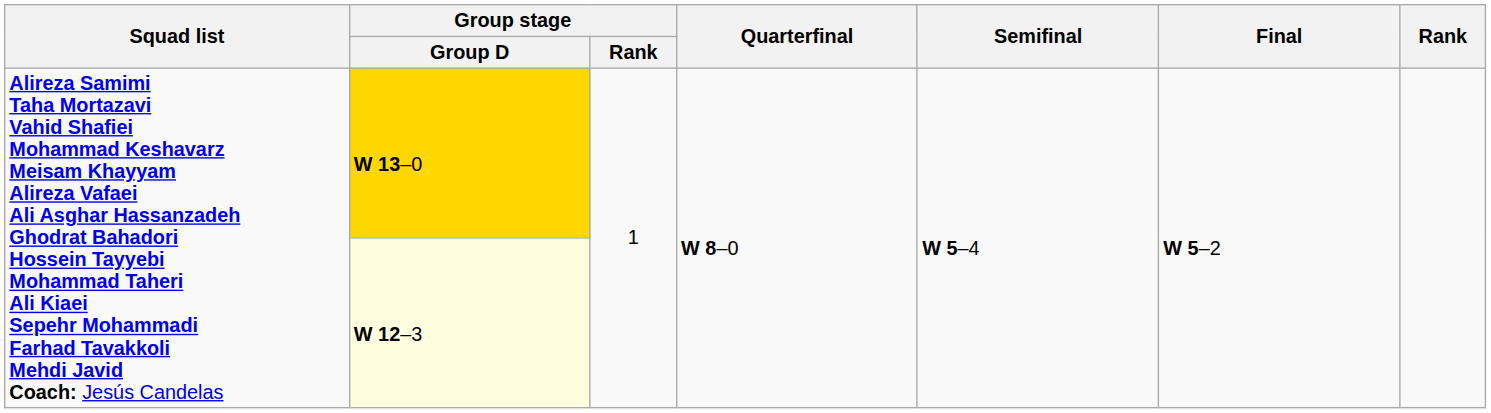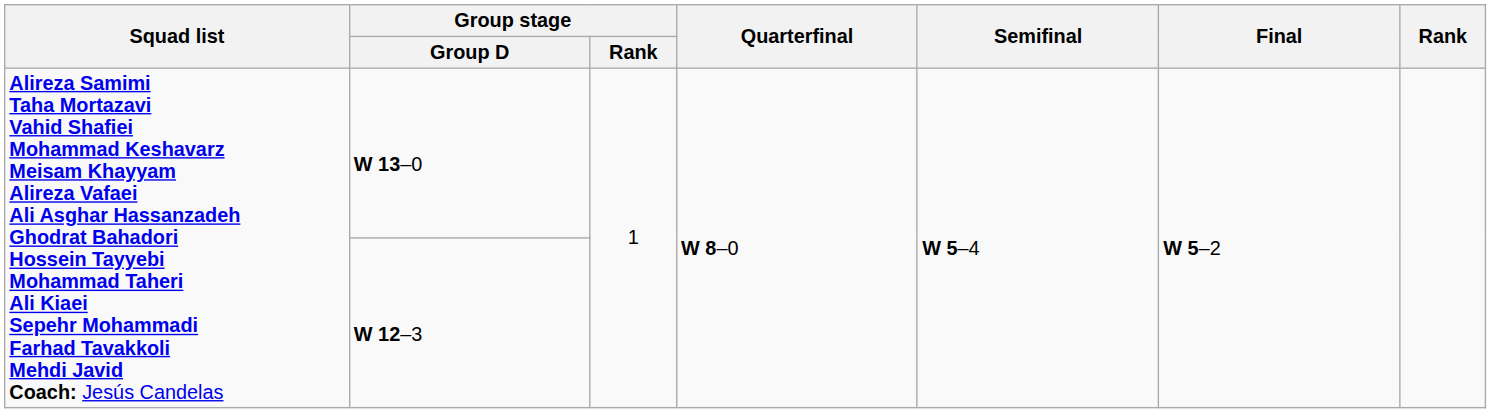(388, 164) gold background -> (388, 164) no background
(388, 334) lightyellow background -> (388, 334) no background
